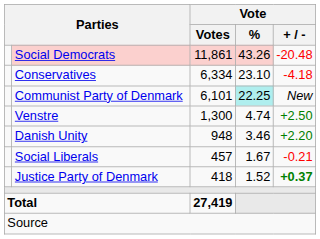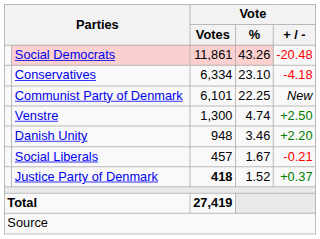(254, 95) paleturquoise background -> (254, 95) no background
(222, 177) normal -> (222, 177) bold
(296, 177) bold -> (296, 177) normal
